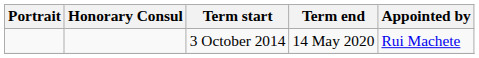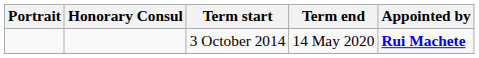(421, 41) normal -> (423, 41) bold
